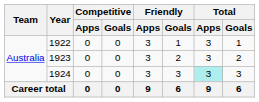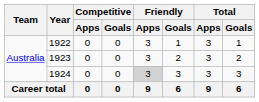(148, 74) no background -> (148, 74) lightgrey background
(208, 74) paleturquoise background -> (208, 74) no background
